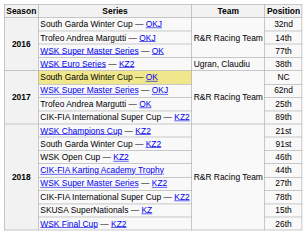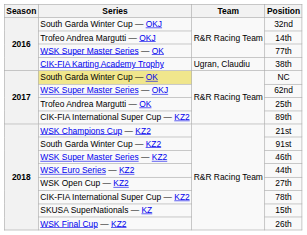(87, 64) WSK Euro Series — KZ2 -> (102, 64) CIK-FIA Karting Academy Trophy
(85, 157) WSK Open Cup — KZ2 -> (104, 157) WSK Super Master Series — KZ2
(102, 170) CIK-FIA Karting Academy Trophy -> (87, 170) WSK Euro Series — KZ2
(104, 183) WSK Super Master Series — KZ2 -> (85, 183) WSK Open Cup — KZ2
